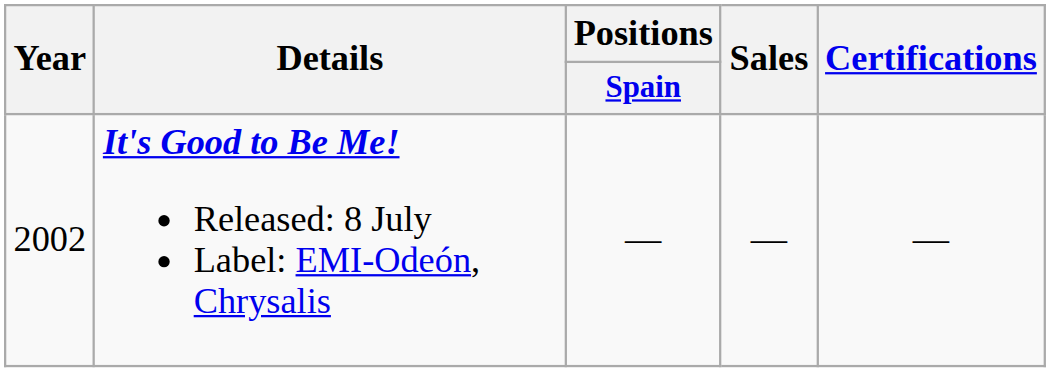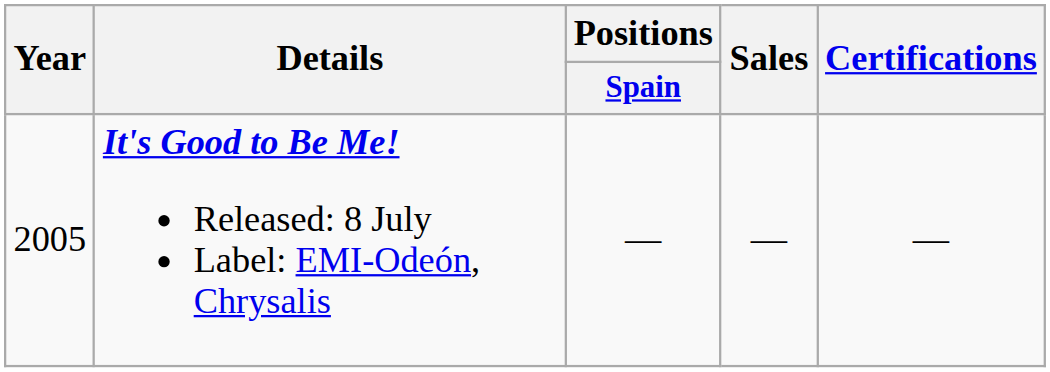(50, 239) 2002 -> (50, 239) 2005
